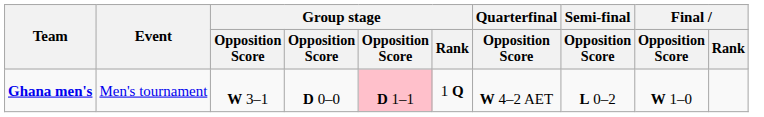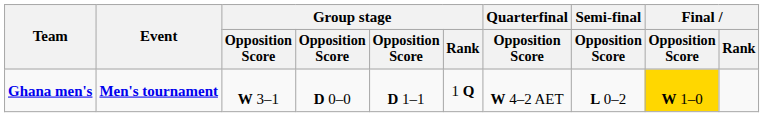(153, 90) normal -> (159, 90) bold
(395, 99) pink background -> (406, 99) no background
(671, 99) no background -> (682, 99) gold background
